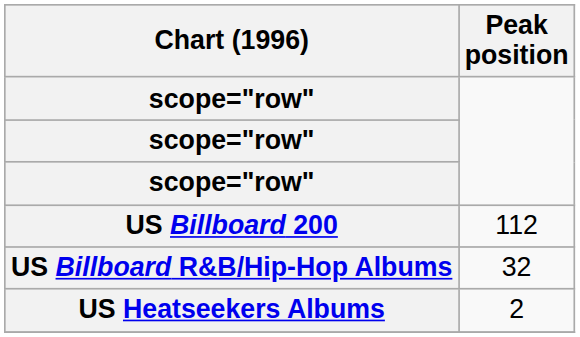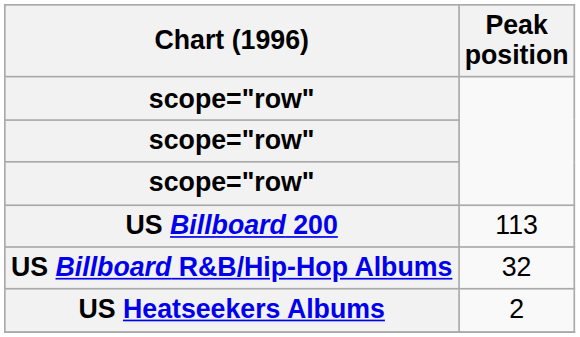(517, 225) 112 -> (517, 225) 113
